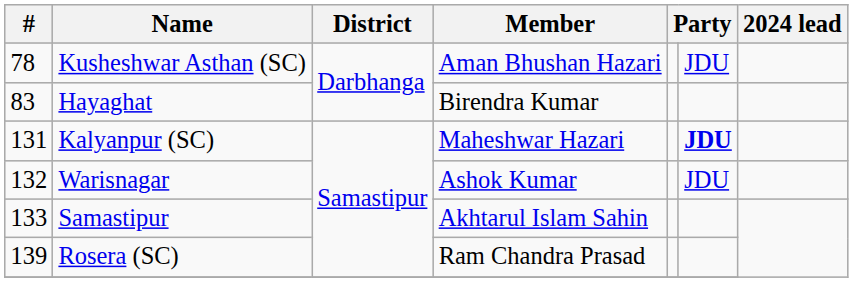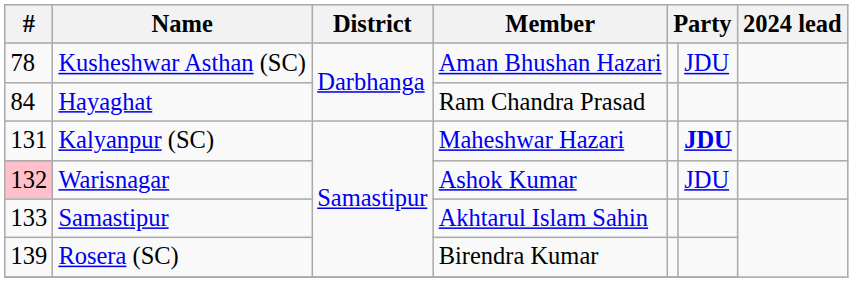(23, 101) 83 -> (23, 101) 84
(519, 101) Birendra Kumar -> (542, 101) Ram Chandra Prasad
(29, 179) no background -> (29, 179) pink background
(542, 256) Ram Chandra Prasad -> (519, 256) Birendra Kumar
